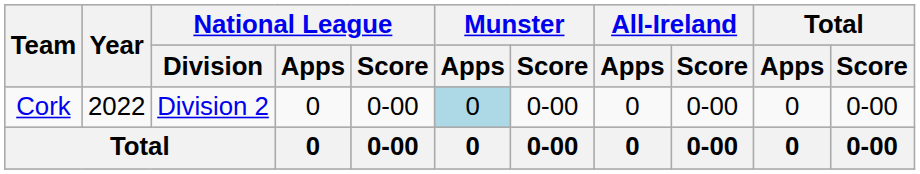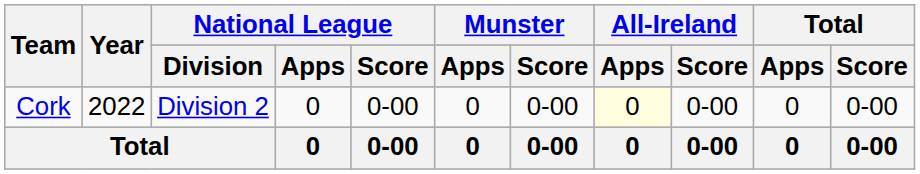(473, 106) lightblue background -> (473, 106) no background
(632, 106) no background -> (632, 106) lightyellow background
